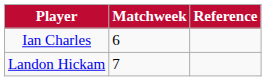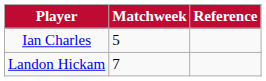(116, 40) 6 -> (116, 40) 5
